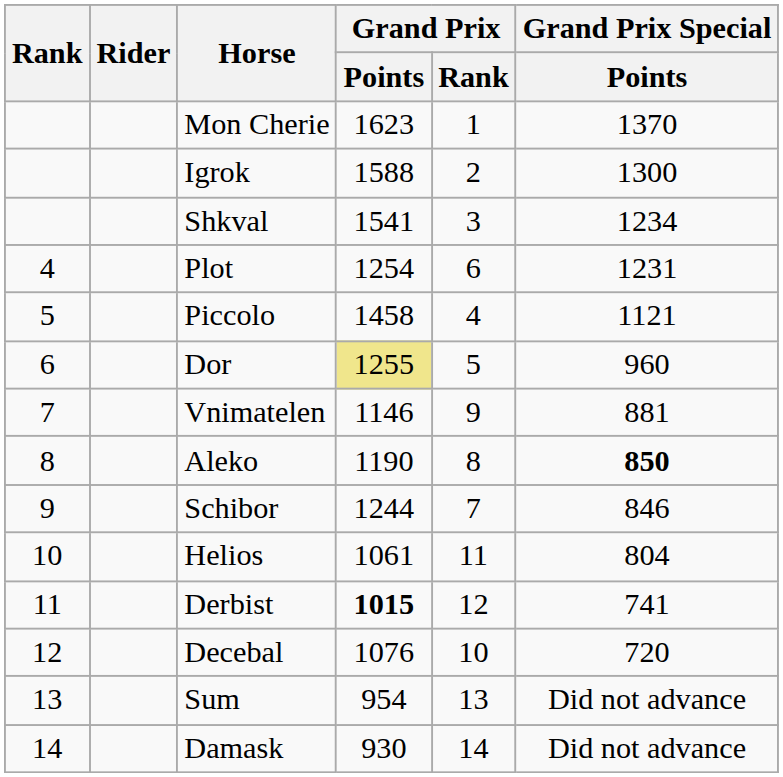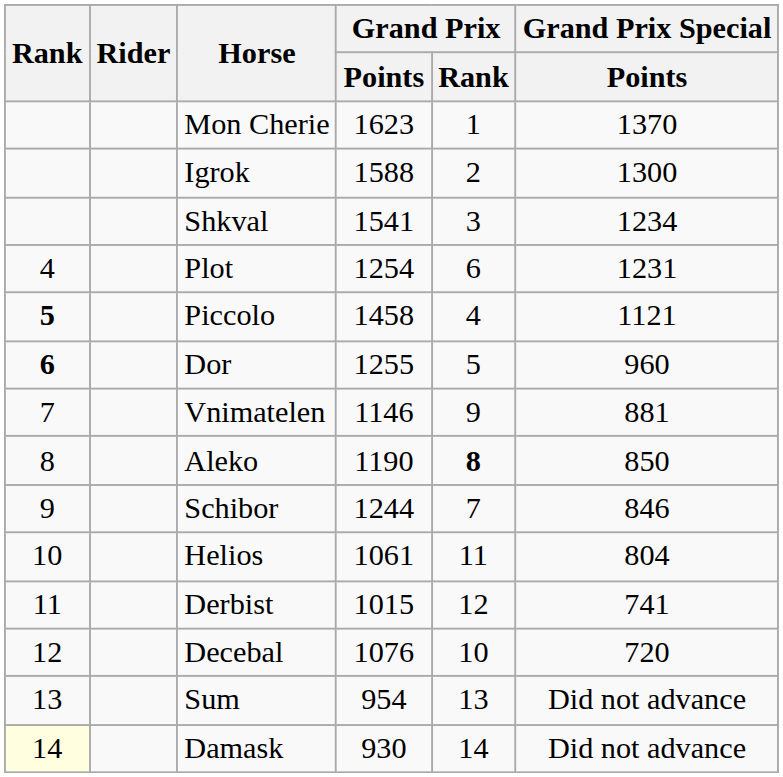(47, 316) normal -> (47, 316) bold
(47, 364) normal -> (47, 364) bold
(384, 364) khaki background -> (384, 364) no background
(473, 460) normal -> (473, 460) bold
(647, 460) bold -> (647, 460) normal
(384, 603) bold -> (384, 603) normal
(47, 747) no background -> (47, 747) lightyellow background
